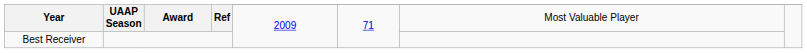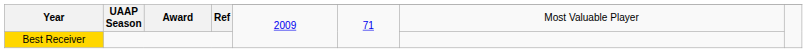(54, 39) no background -> (54, 39) gold background
